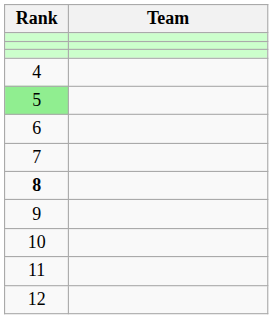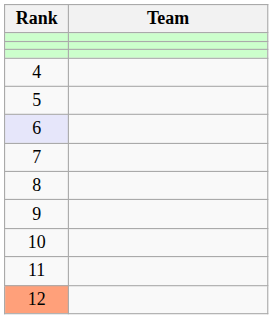(37, 100) lightgreen background -> (37, 100) no background
(37, 128) no background -> (37, 128) lavender background
(37, 185) bold -> (37, 185) normal
(37, 299) no background -> (37, 299) lightsalmon background
